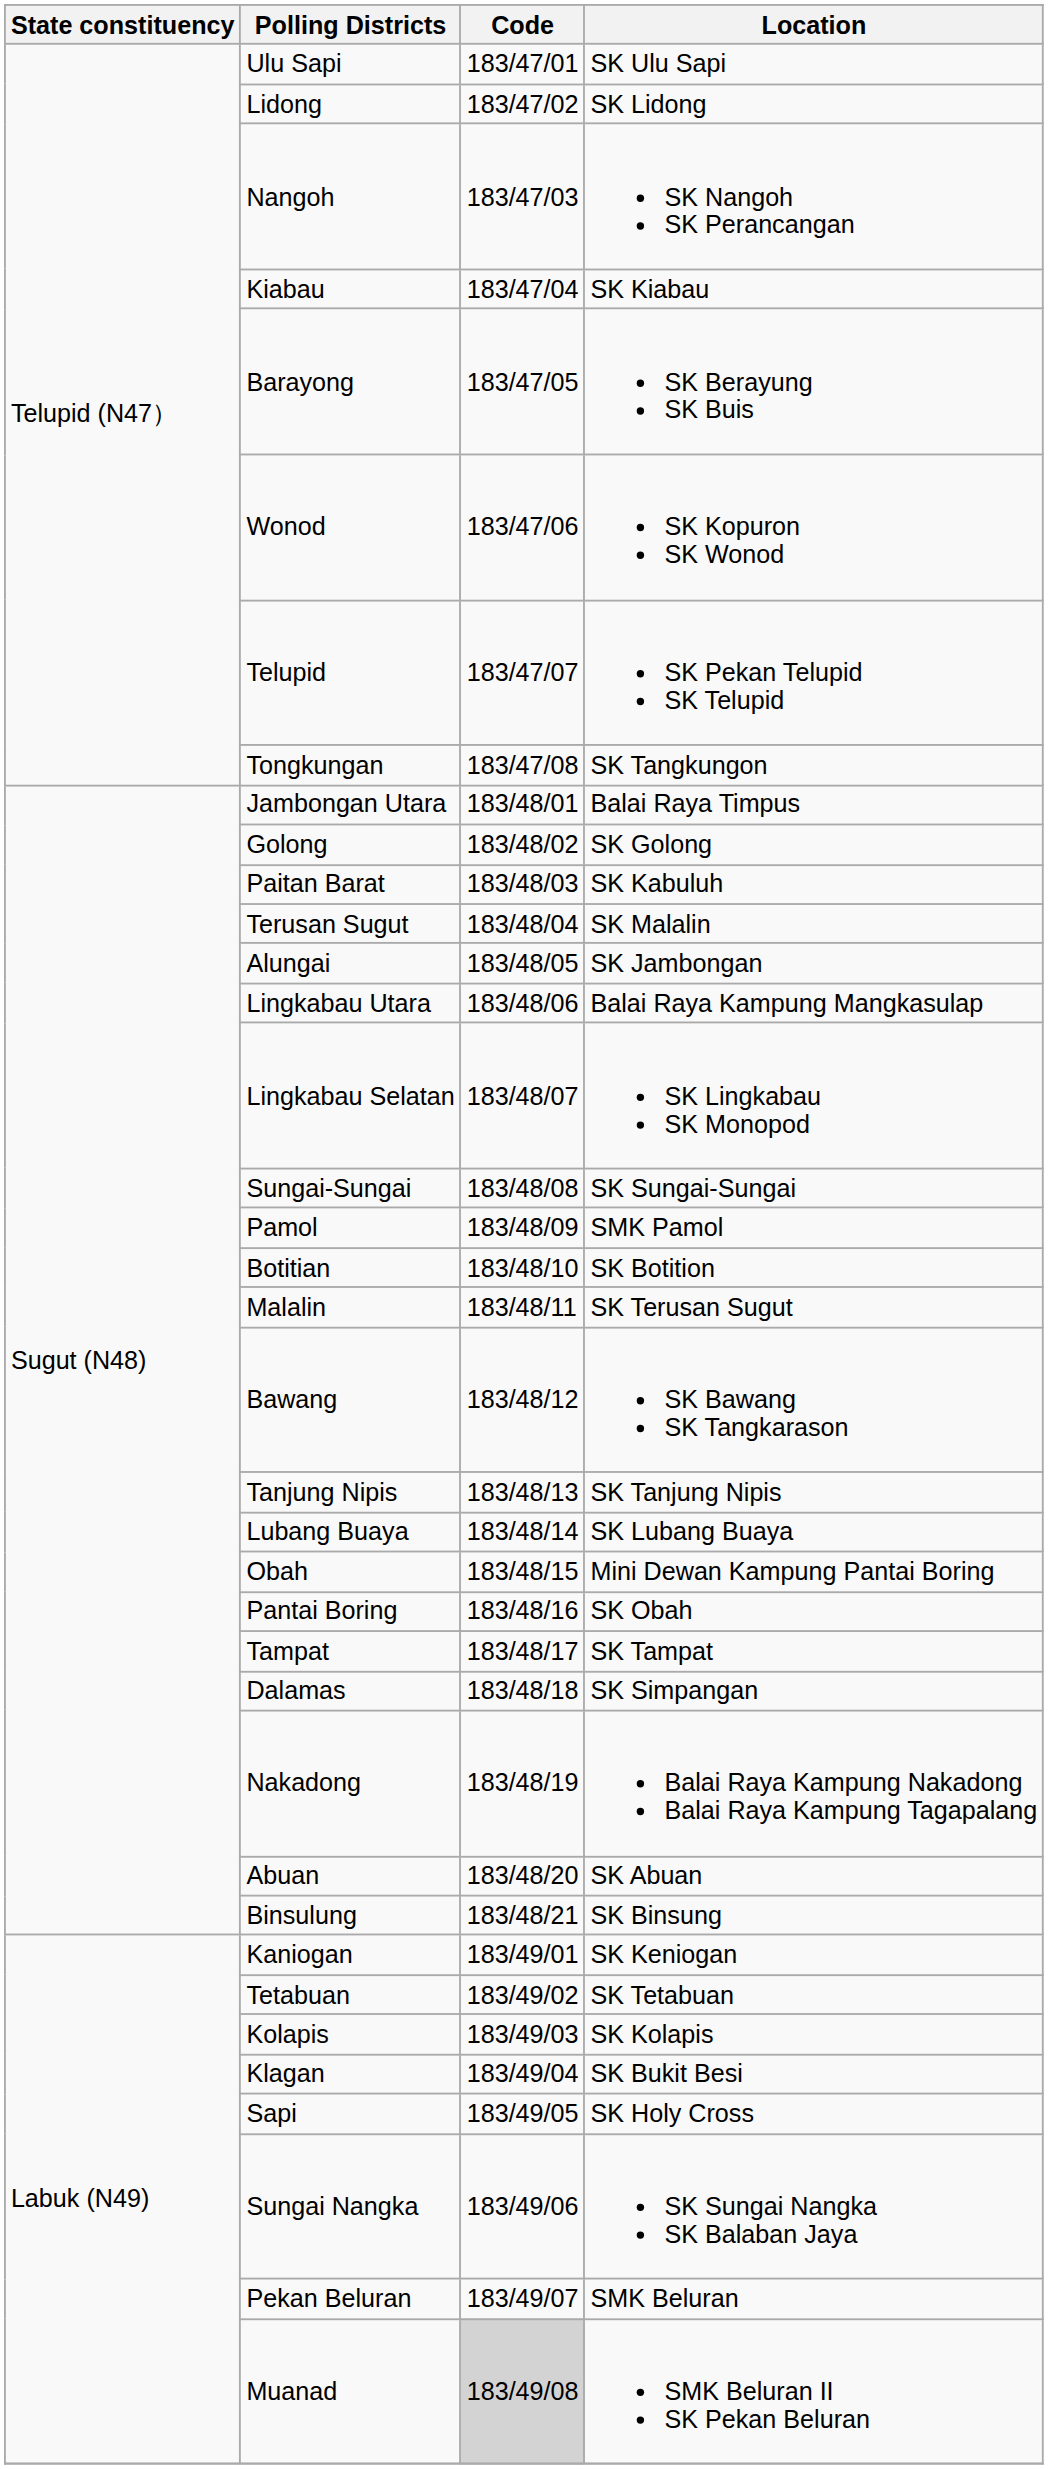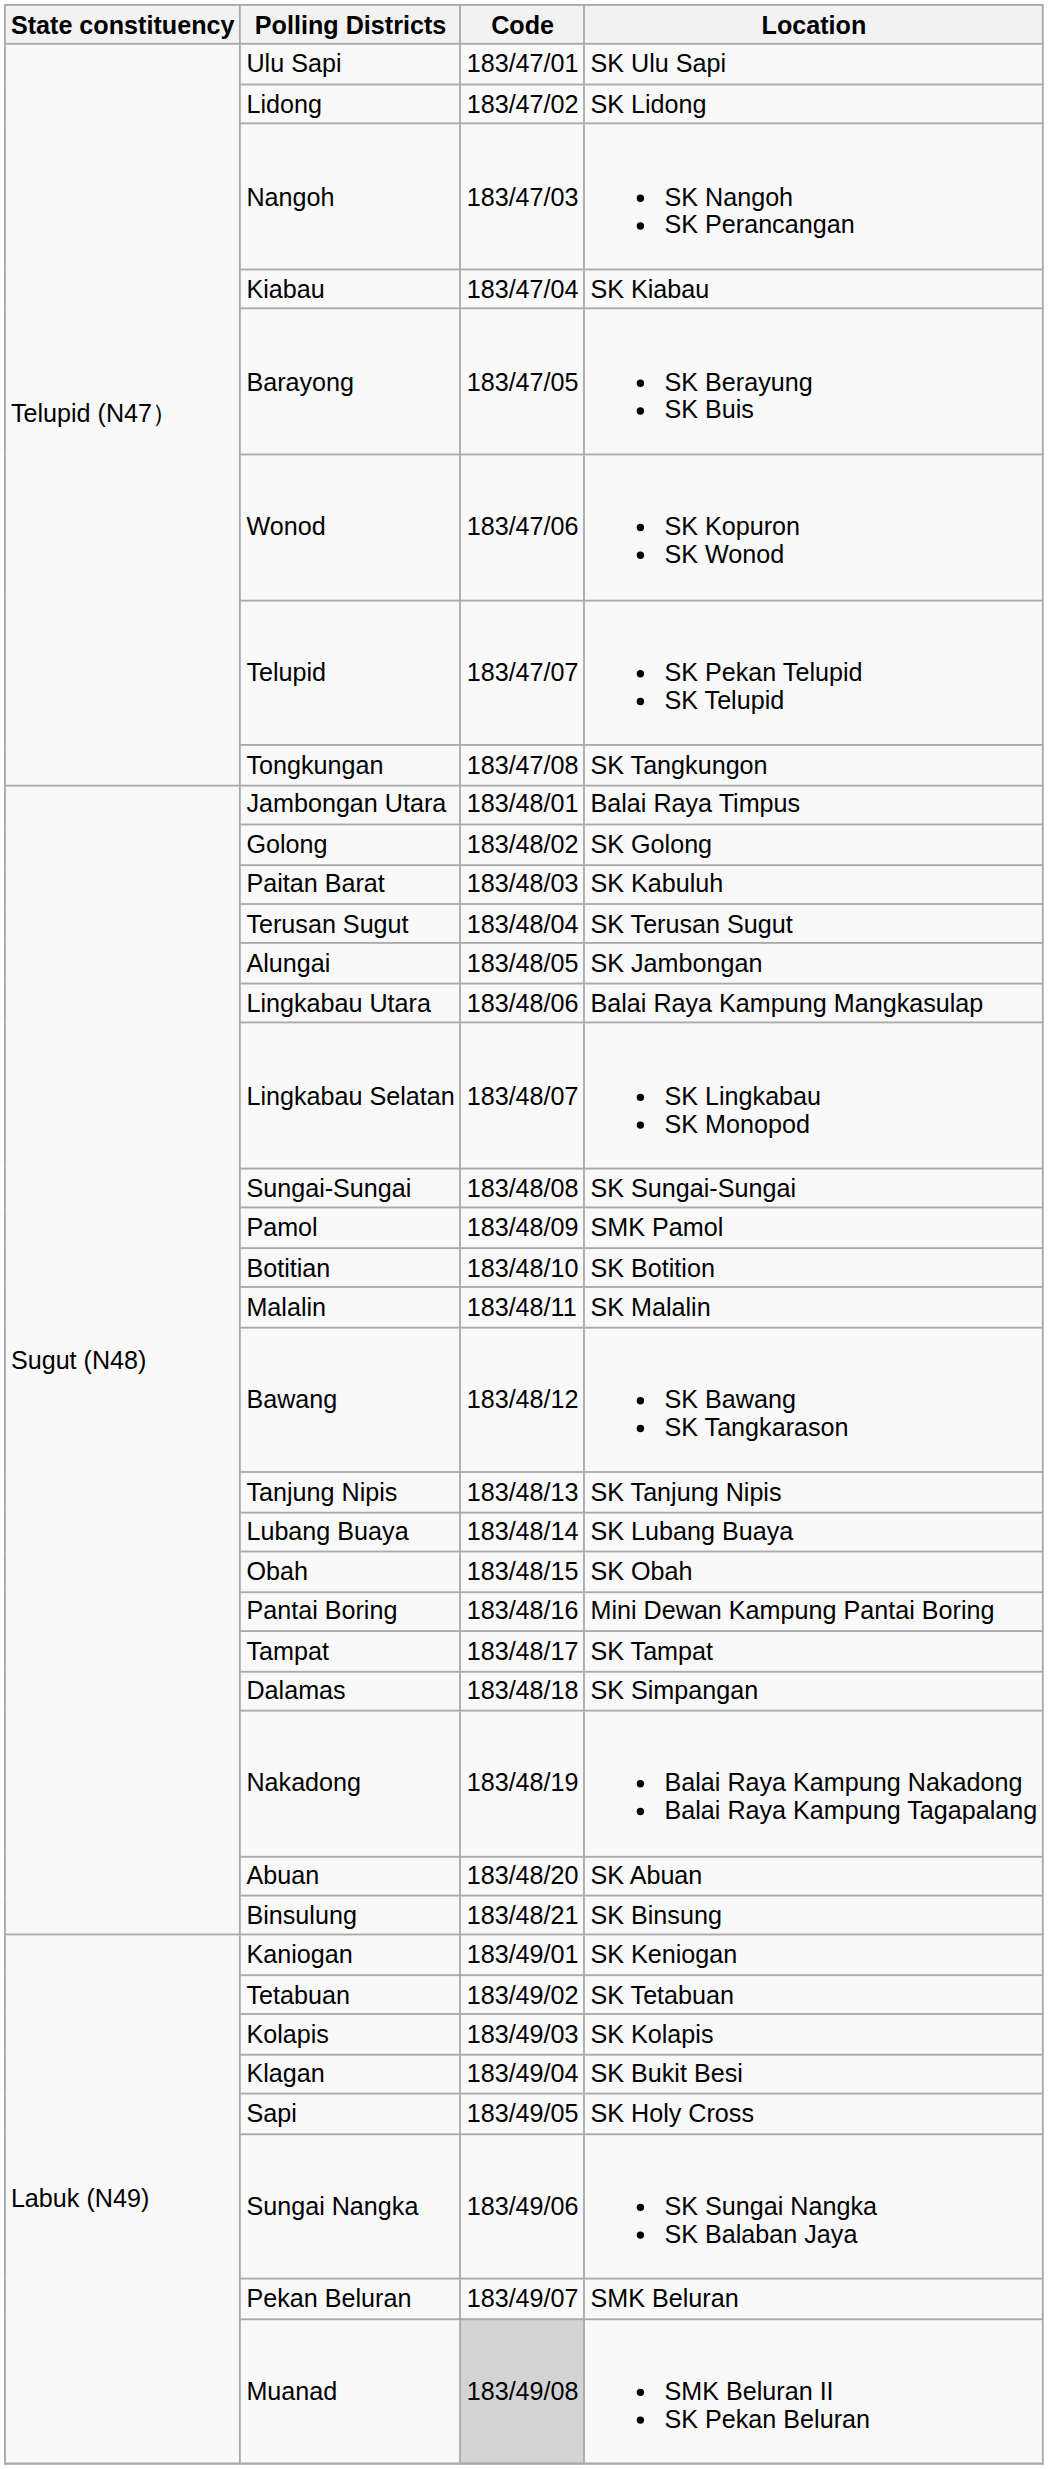(651, 923) SK Malalin -> (692, 923) SK Terusan Sugut
(692, 1307) SK Terusan Sugut -> (651, 1307) SK Malalin
(792, 1571) Mini Dewan Kampung Pantai Boring -> (642, 1571) SK Obah
(642, 1611) SK Obah -> (792, 1611) Mini Dewan Kampung Pantai Boring
